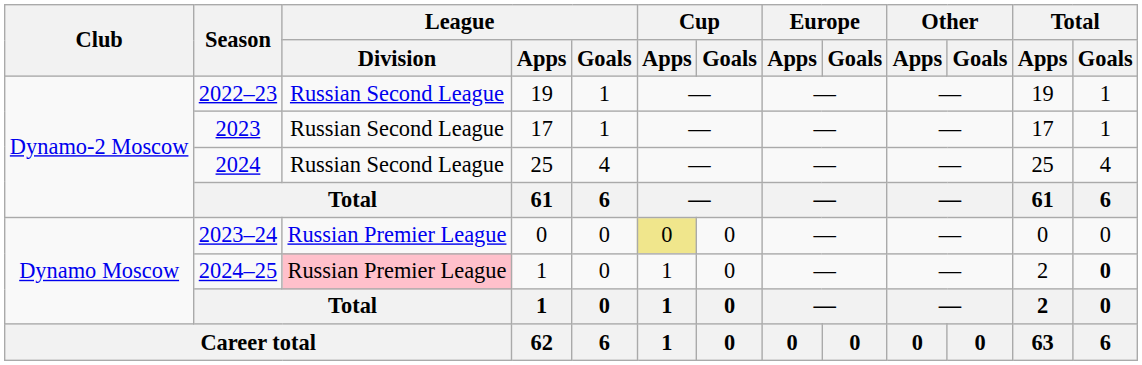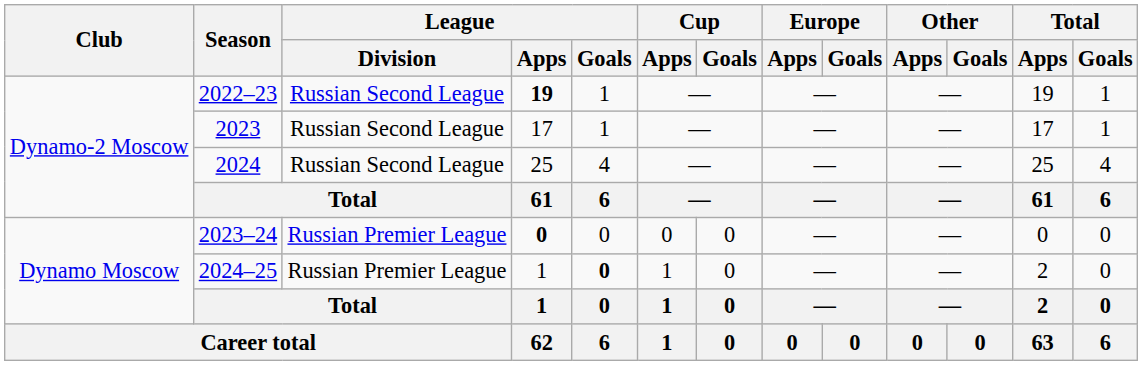(542, 93) normal -> (542, 93) bold
(542, 235) normal -> (542, 235) bold
(667, 235) khaki background -> (667, 235) no background
(397, 270) pink background -> (397, 270) no background
(604, 270) normal -> (604, 270) bold
(1105, 270) bold -> (1105, 270) normal
